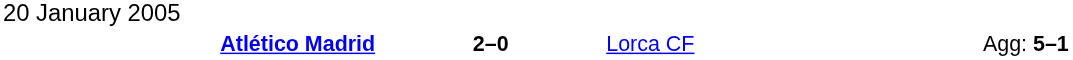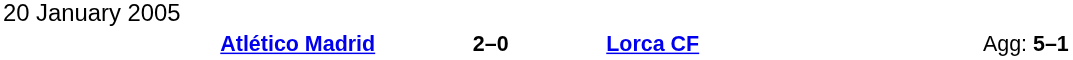(650, 44) normal -> (653, 44) bold
